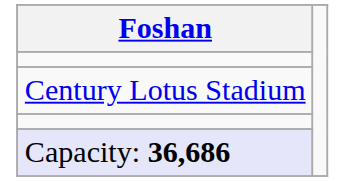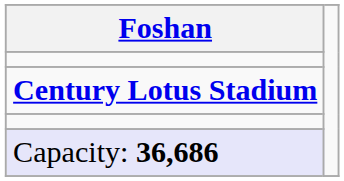(165, 89) normal -> (165, 89) bold
